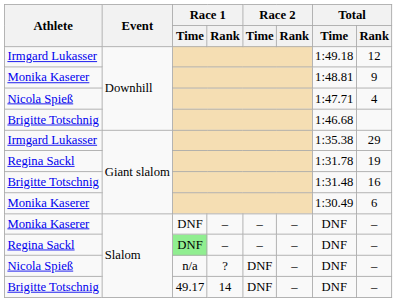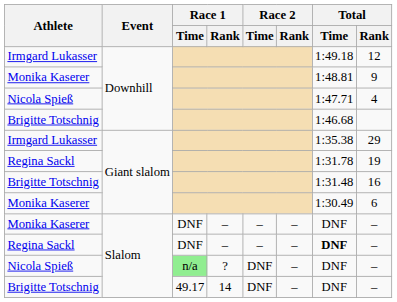(190, 245) lightgreen background -> (190, 245) no background
(334, 245) normal -> (334, 245) bold
(190, 266) no background -> (190, 266) lightgreen background
